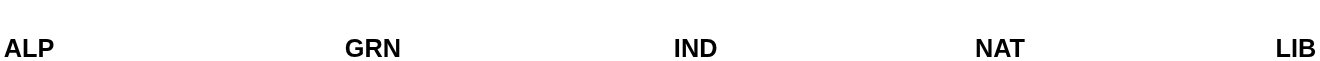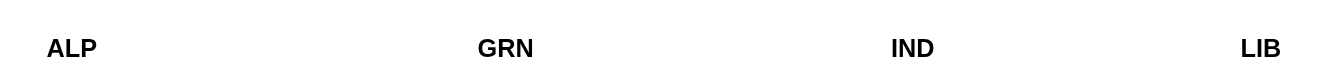- column: (1000, 13)
